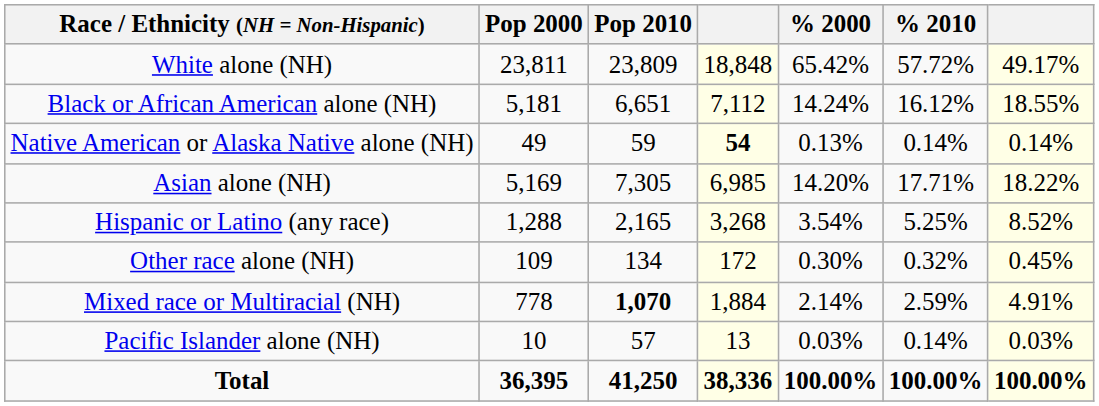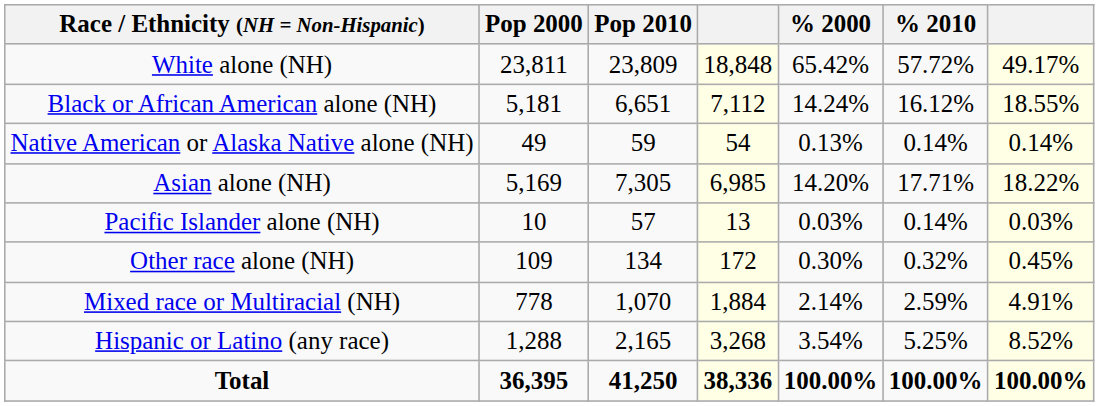(738, 143) bold -> (738, 143) normal
rows swapped: (242, 340) <-> (242, 222)
(643, 301) bold -> (643, 301) normal
